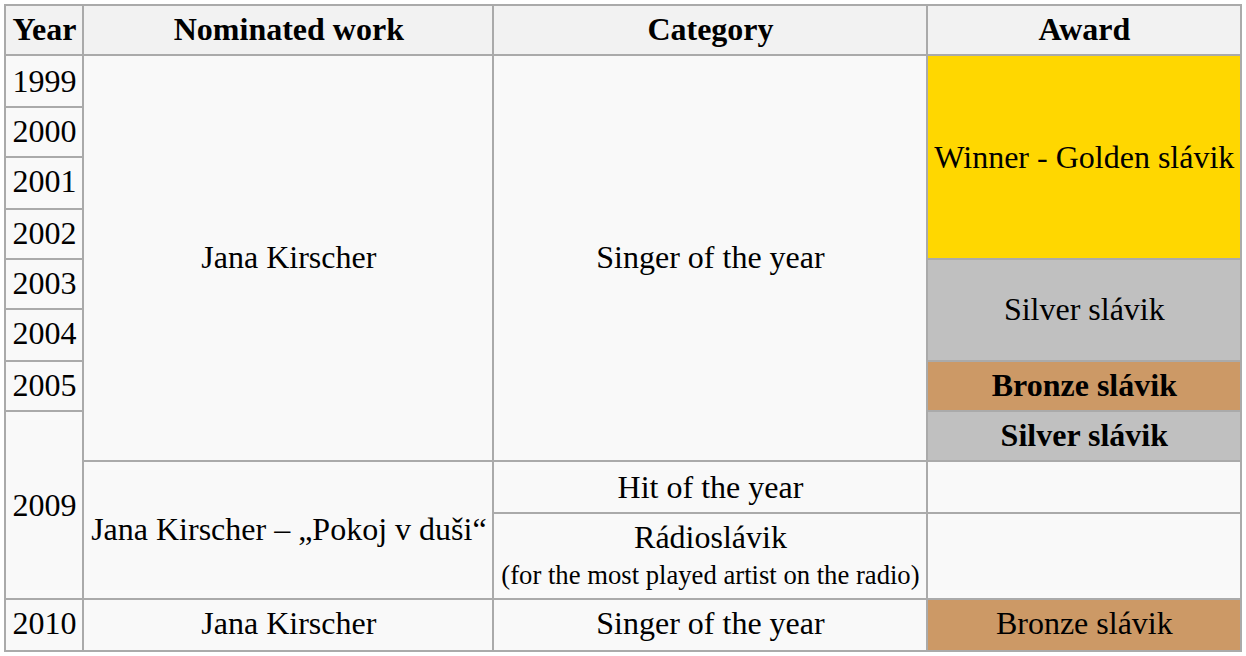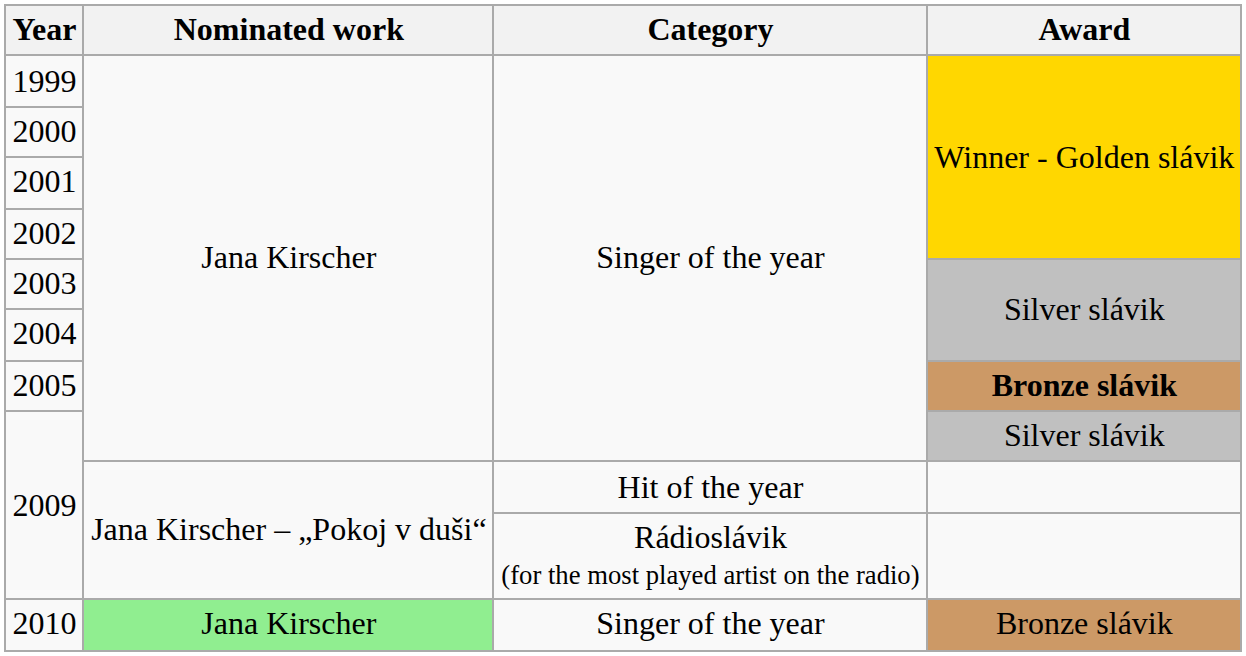(1084, 435) bold -> (1084, 435) normal
(289, 624) no background -> (289, 624) lightgreen background
